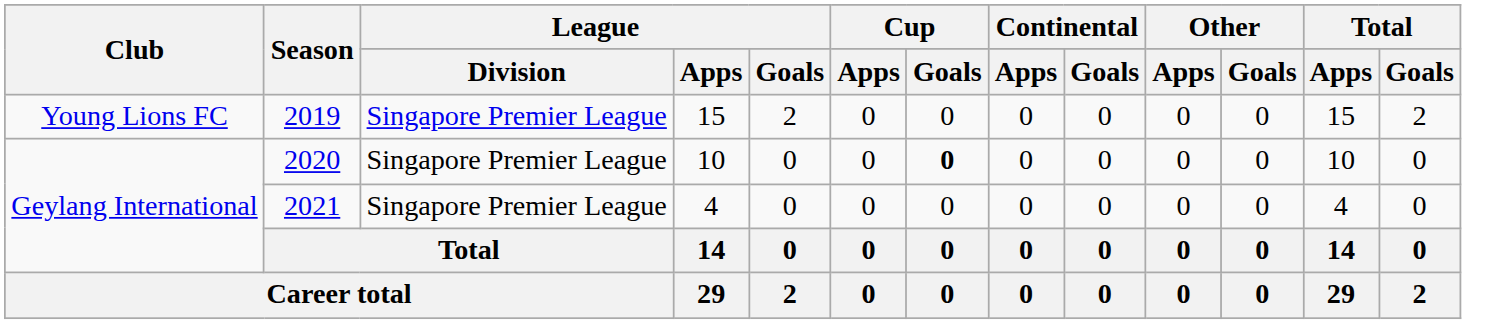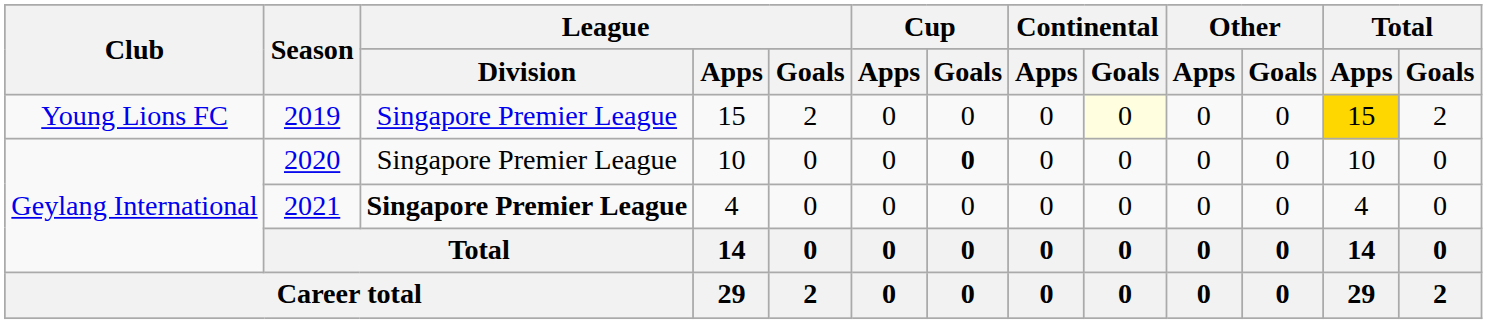(1105, 116) no background -> (1125, 116) lightyellow background
(1341, 116) no background -> (1361, 116) gold background
(517, 205) normal -> (527, 205) bold
